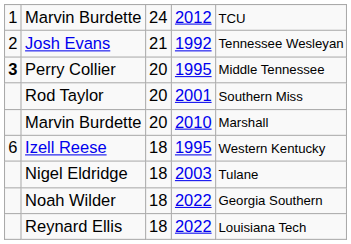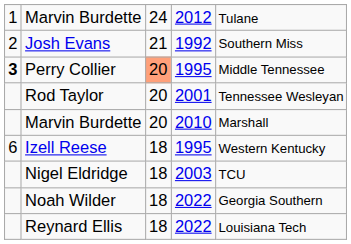(232, 18) TCU -> (238, 18) Tulane
(281, 44) Tennessee Wesleyan -> (261, 44) Southern Miss
(158, 69) no background -> (158, 69) lightsalmon background
(261, 96) Southern Miss -> (281, 96) Tennessee Wesleyan
(238, 174) Tulane -> (232, 174) TCU
